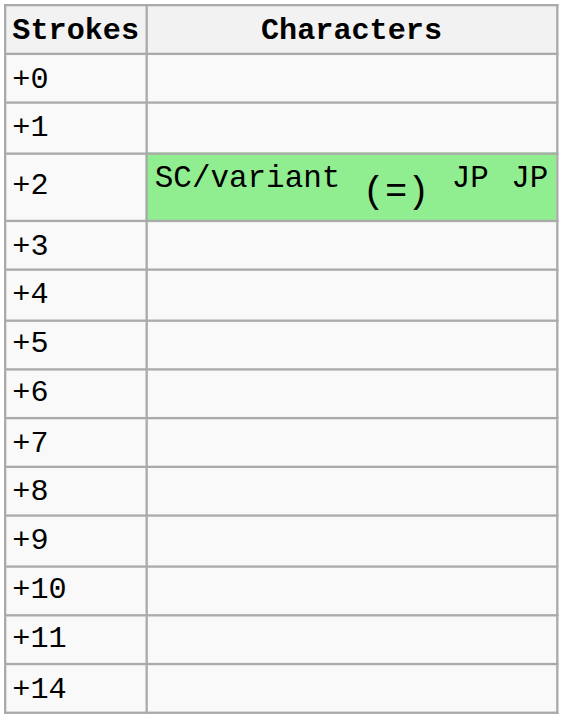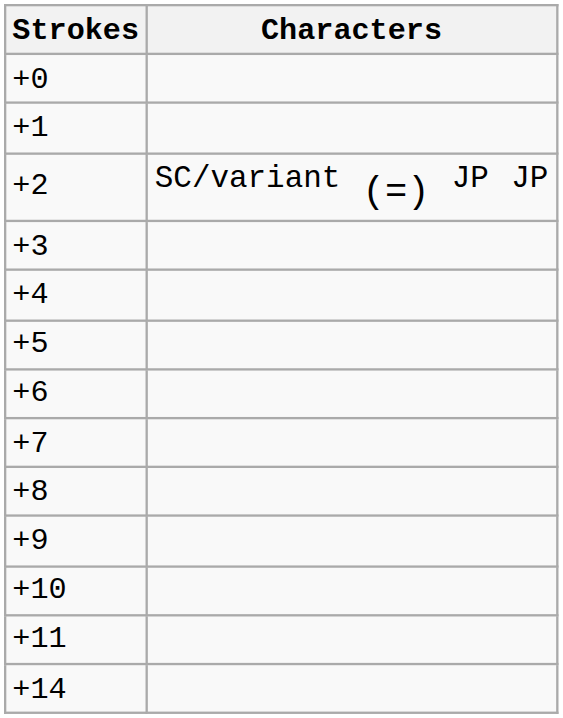(352, 187) lightgreen background -> (352, 187) no background
